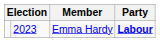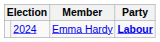(25, 29) 2023 -> (25, 29) 2024
